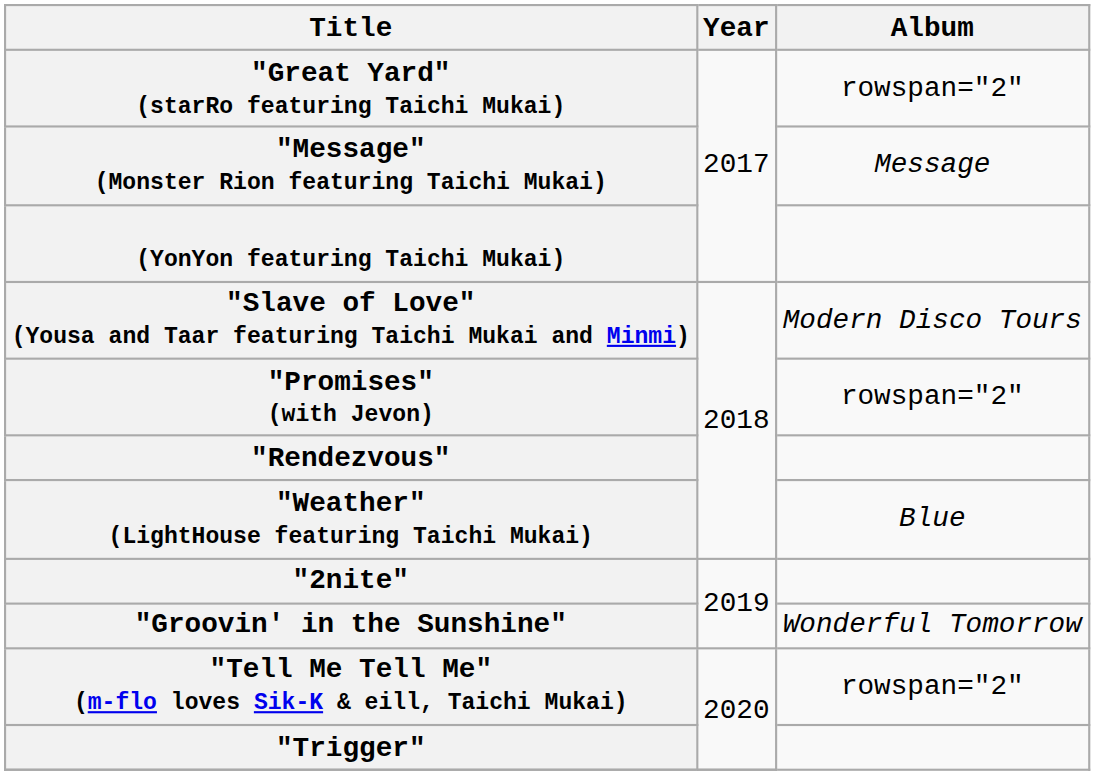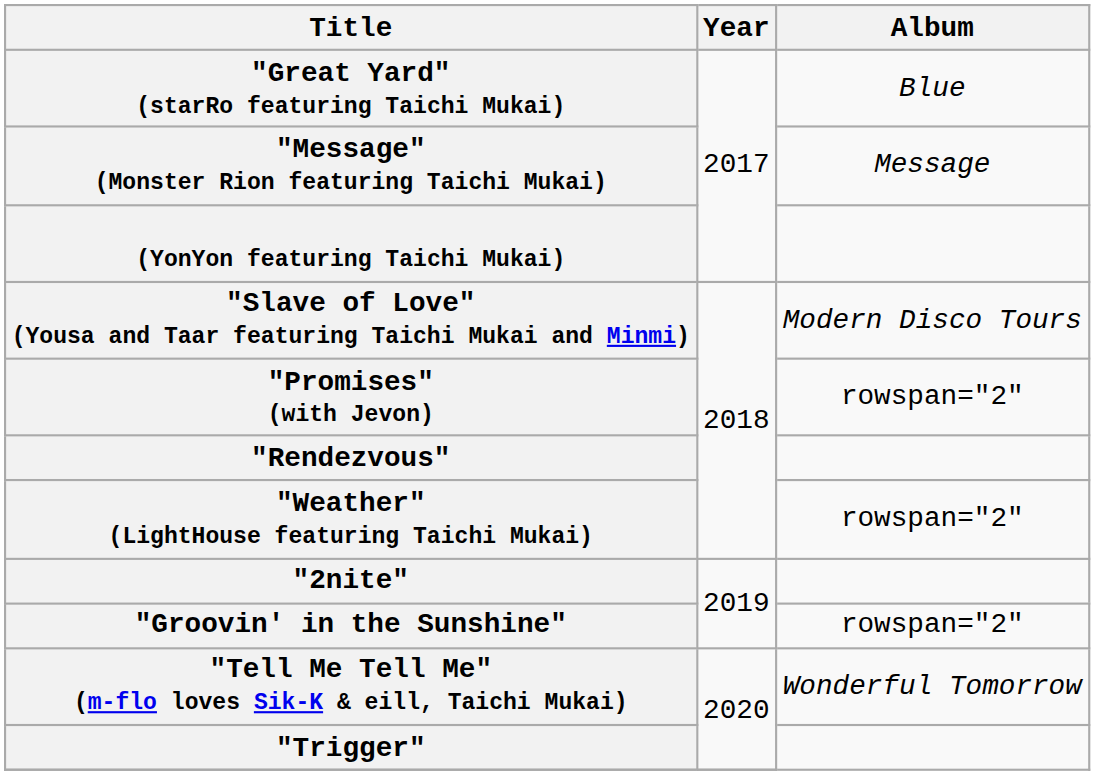(932, 89) rowspan="2" -> (932, 89) Blue
(932, 519) Blue -> (932, 519) rowspan="2"
(932, 625) Wonderful Tomorrow -> (932, 625) rowspan="2"
(932, 687) rowspan="2" -> (932, 687) Wonderful Tomorrow
